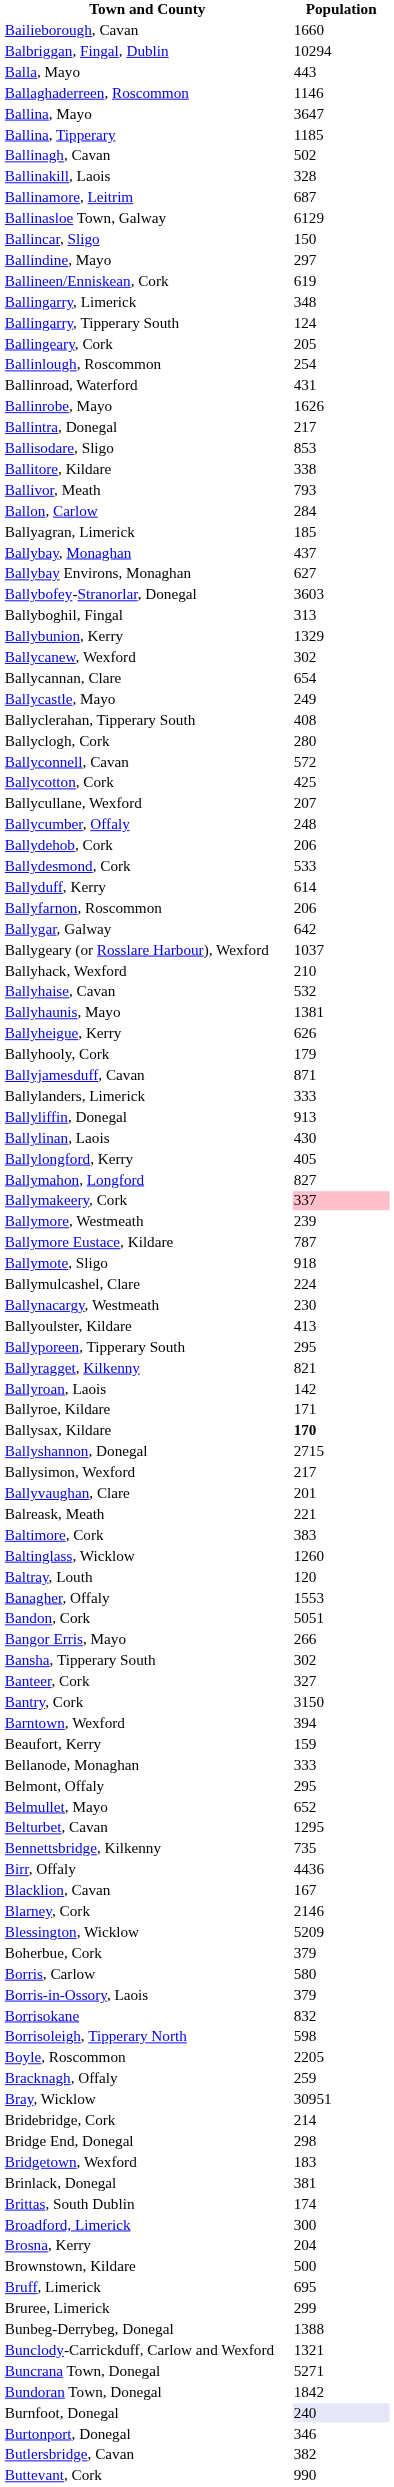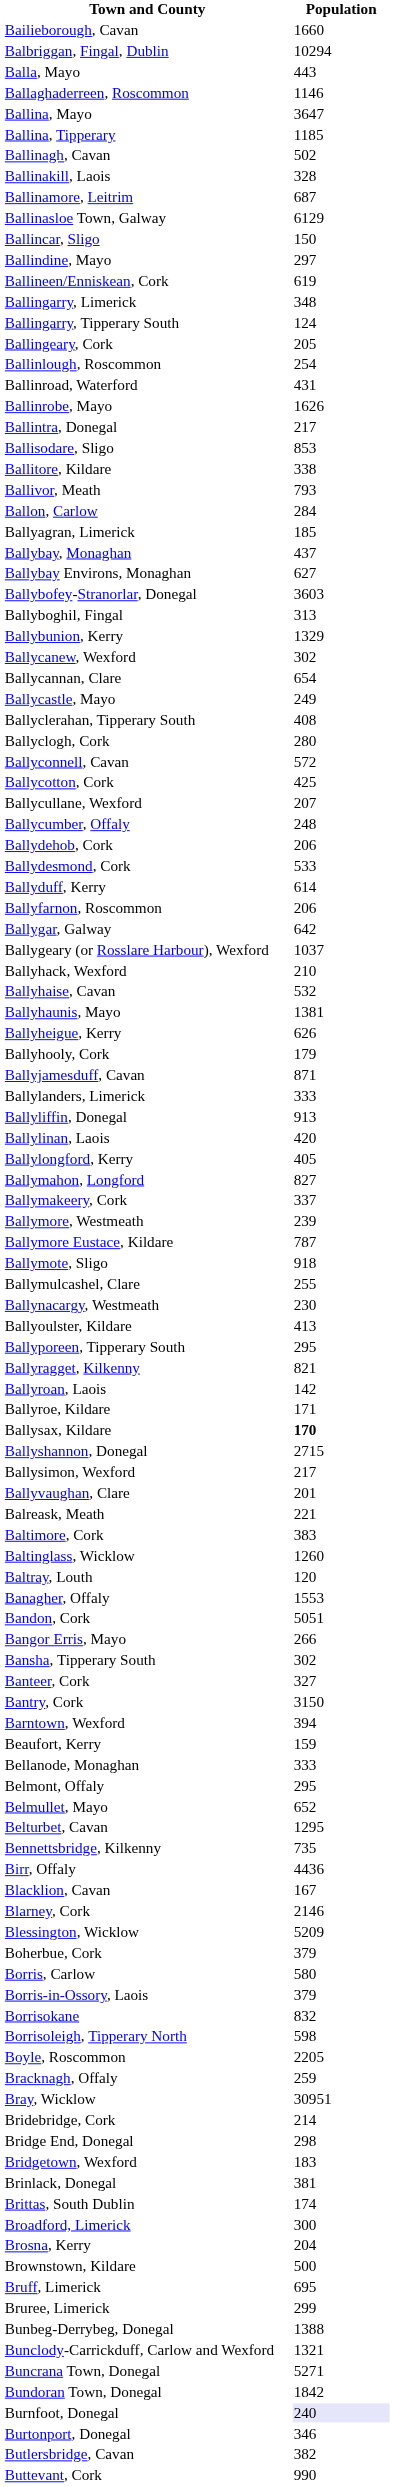(305, 1138) 430 -> (305, 1138) 420
(305, 1200) pink background -> (305, 1200) no background
(305, 1284) 224 -> (305, 1284) 255
